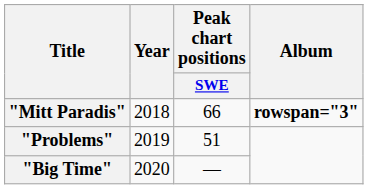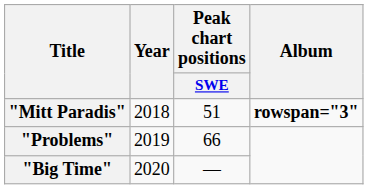(212, 112) 66 -> (212, 112) 51
(212, 141) 51 -> (212, 141) 66
